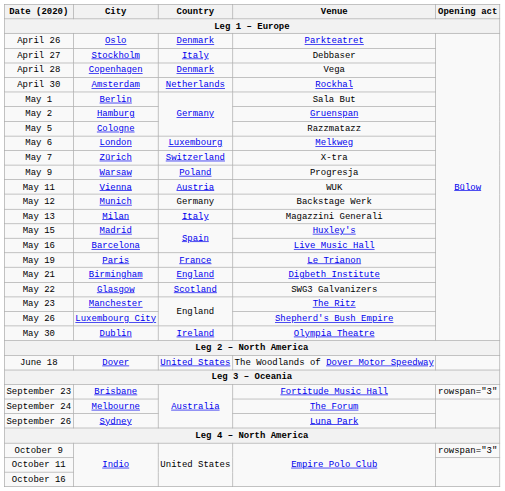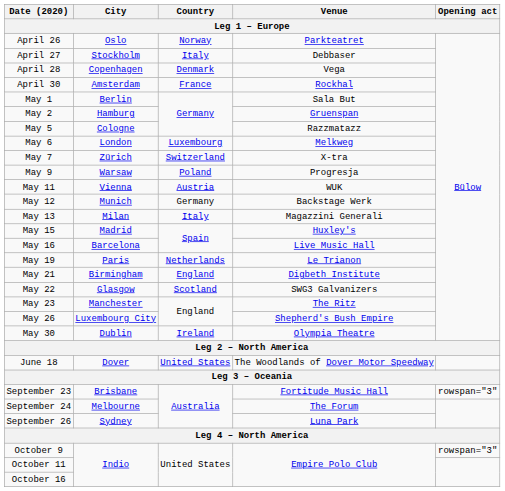(195, 41) Denmark -> (195, 41) Norway
(195, 85) Netherlands -> (195, 85) France
(195, 260) France -> (195, 260) Netherlands
